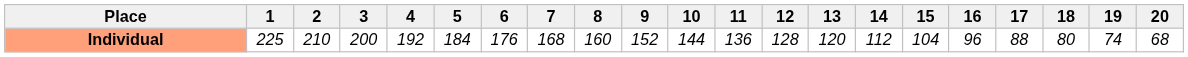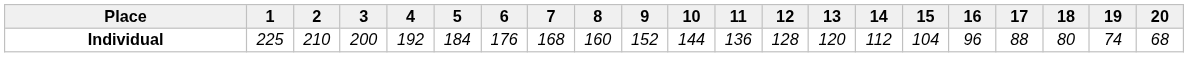(126, 40) lightsalmon background -> (126, 40) no background
